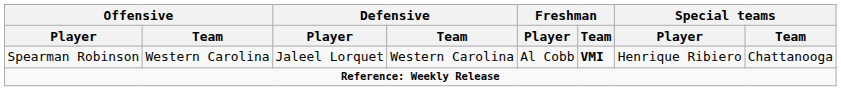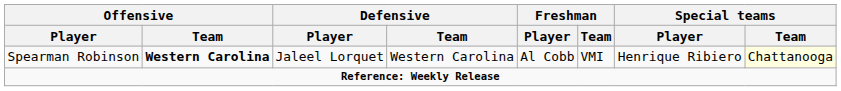(207, 57) normal -> (207, 57) bold
(592, 57) bold -> (592, 57) normal
(790, 57) no background -> (790, 57) lightyellow background
